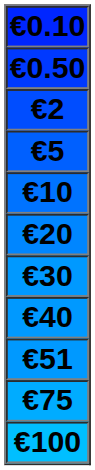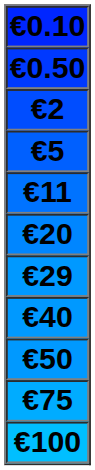(48, 192) €10 -> (47, 192) €11
(48, 275) €30 -> (48, 275) €29
(48, 358) €51 -> (48, 358) €50
